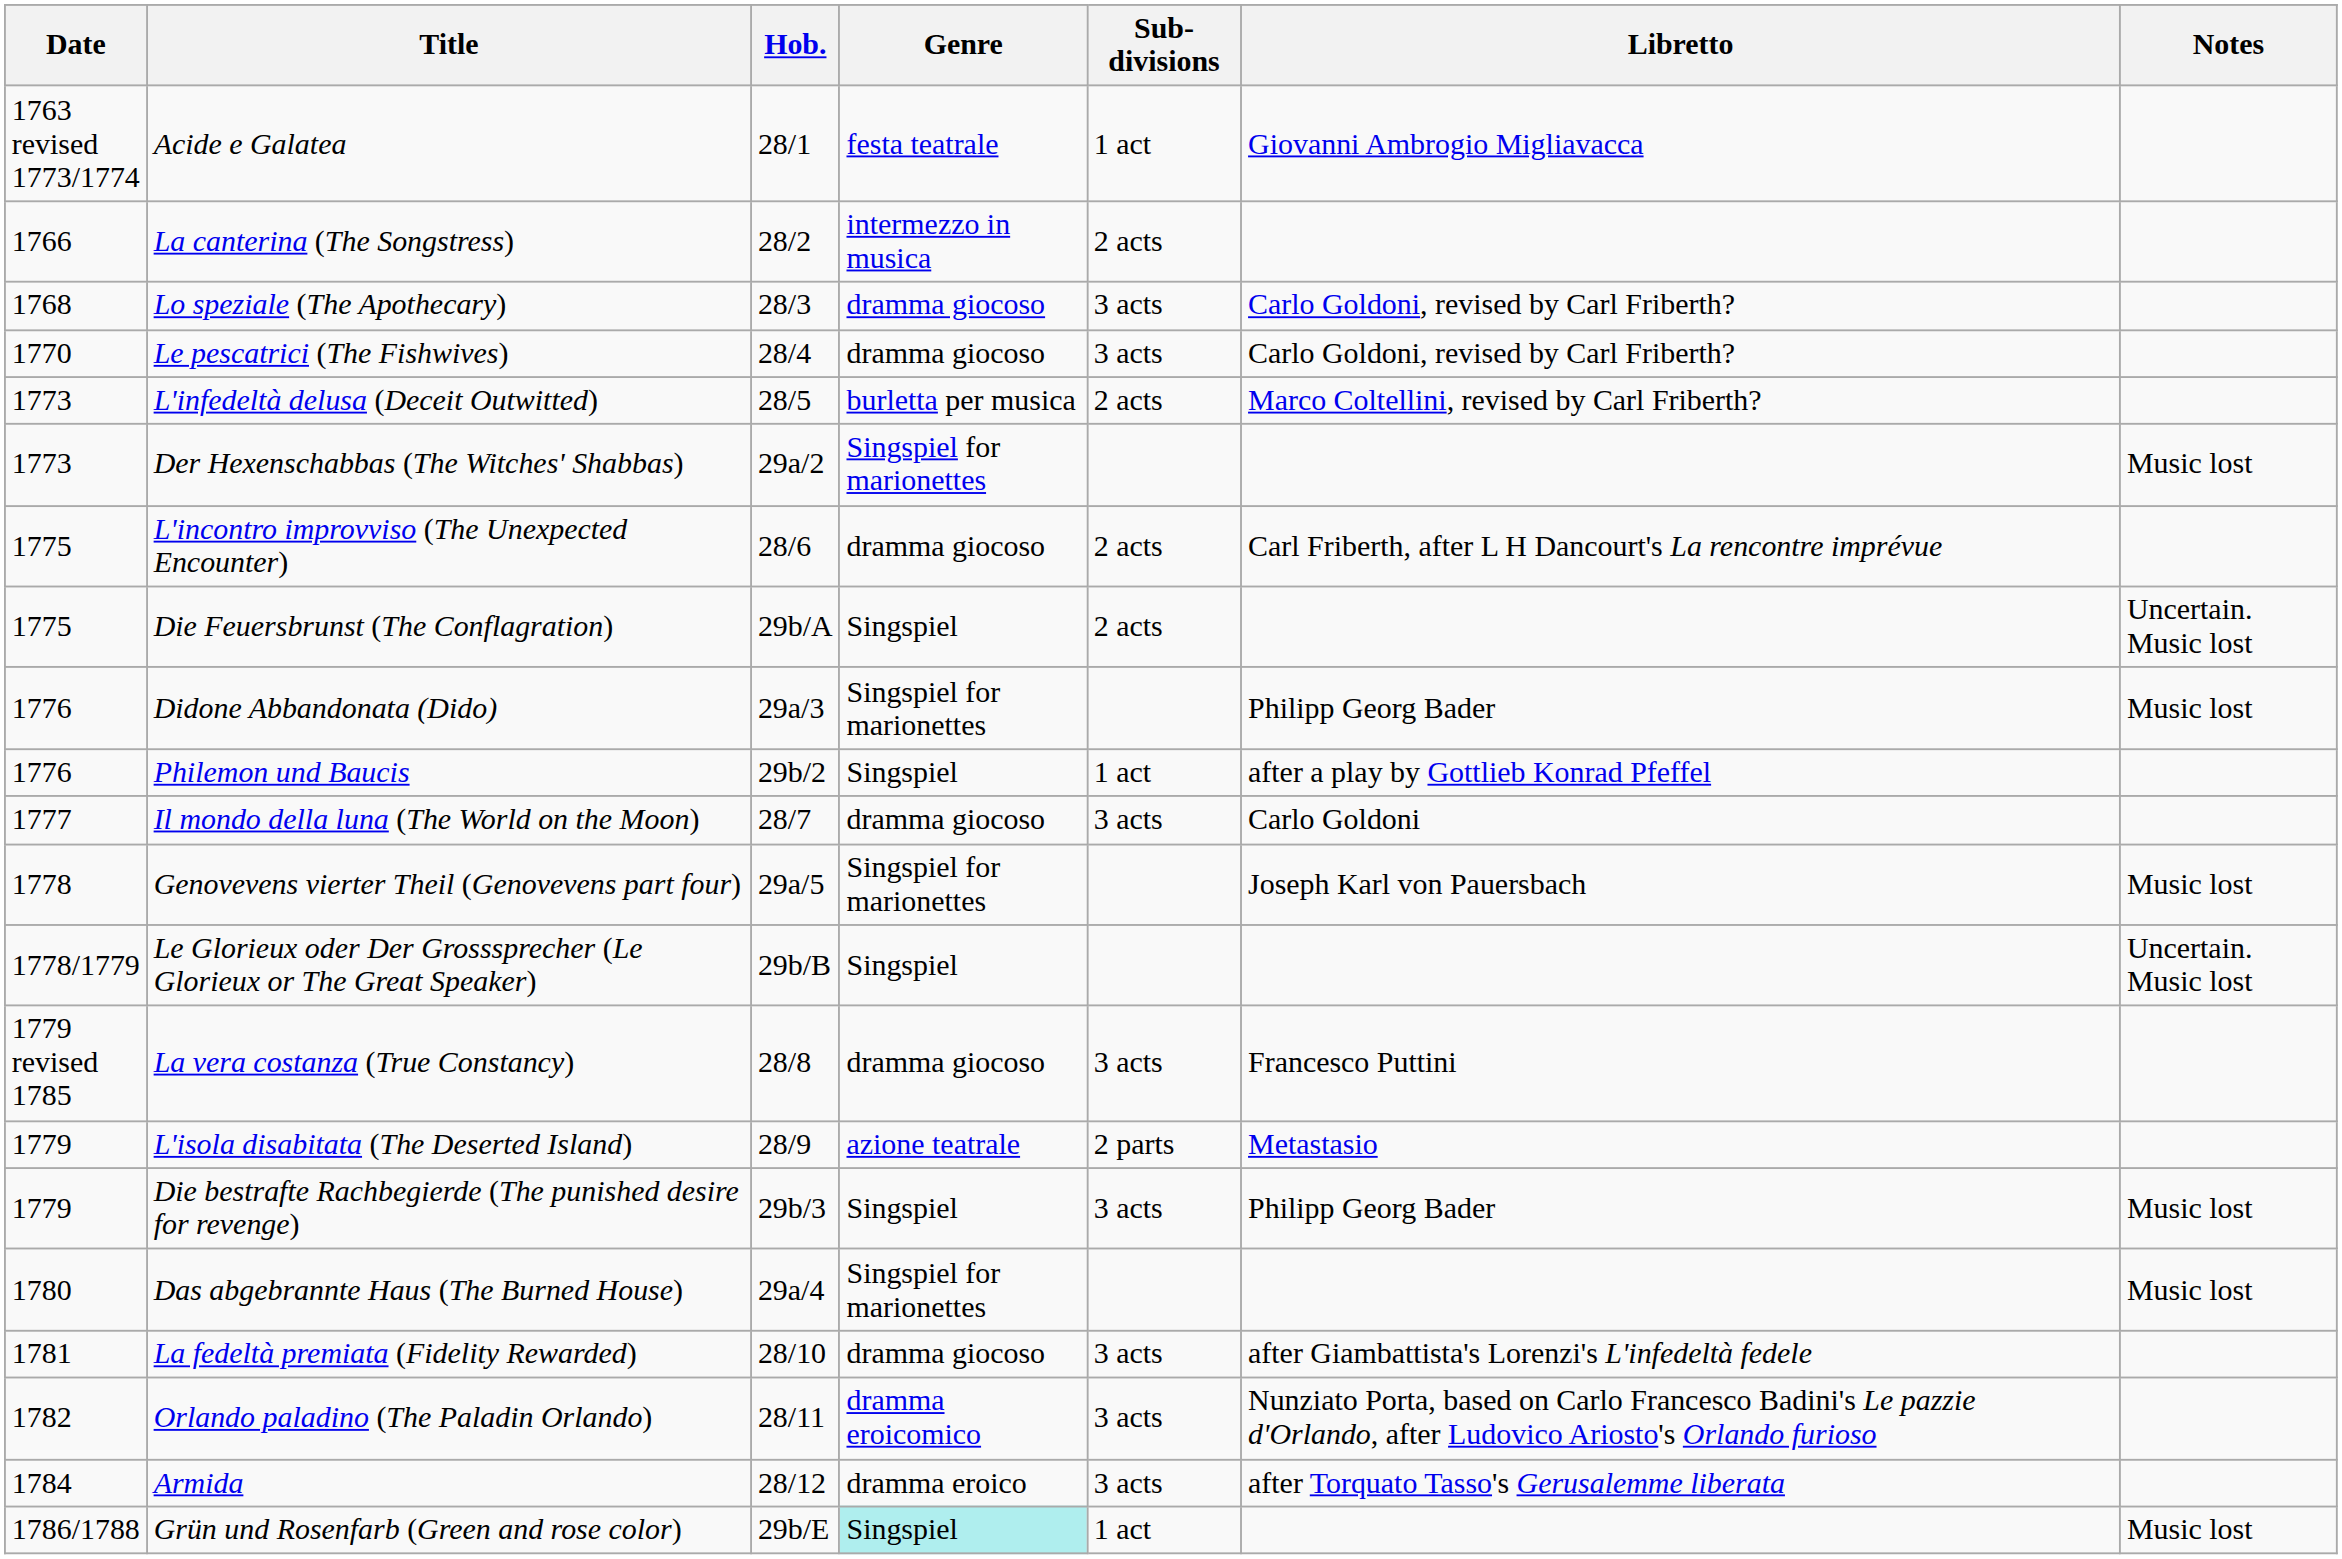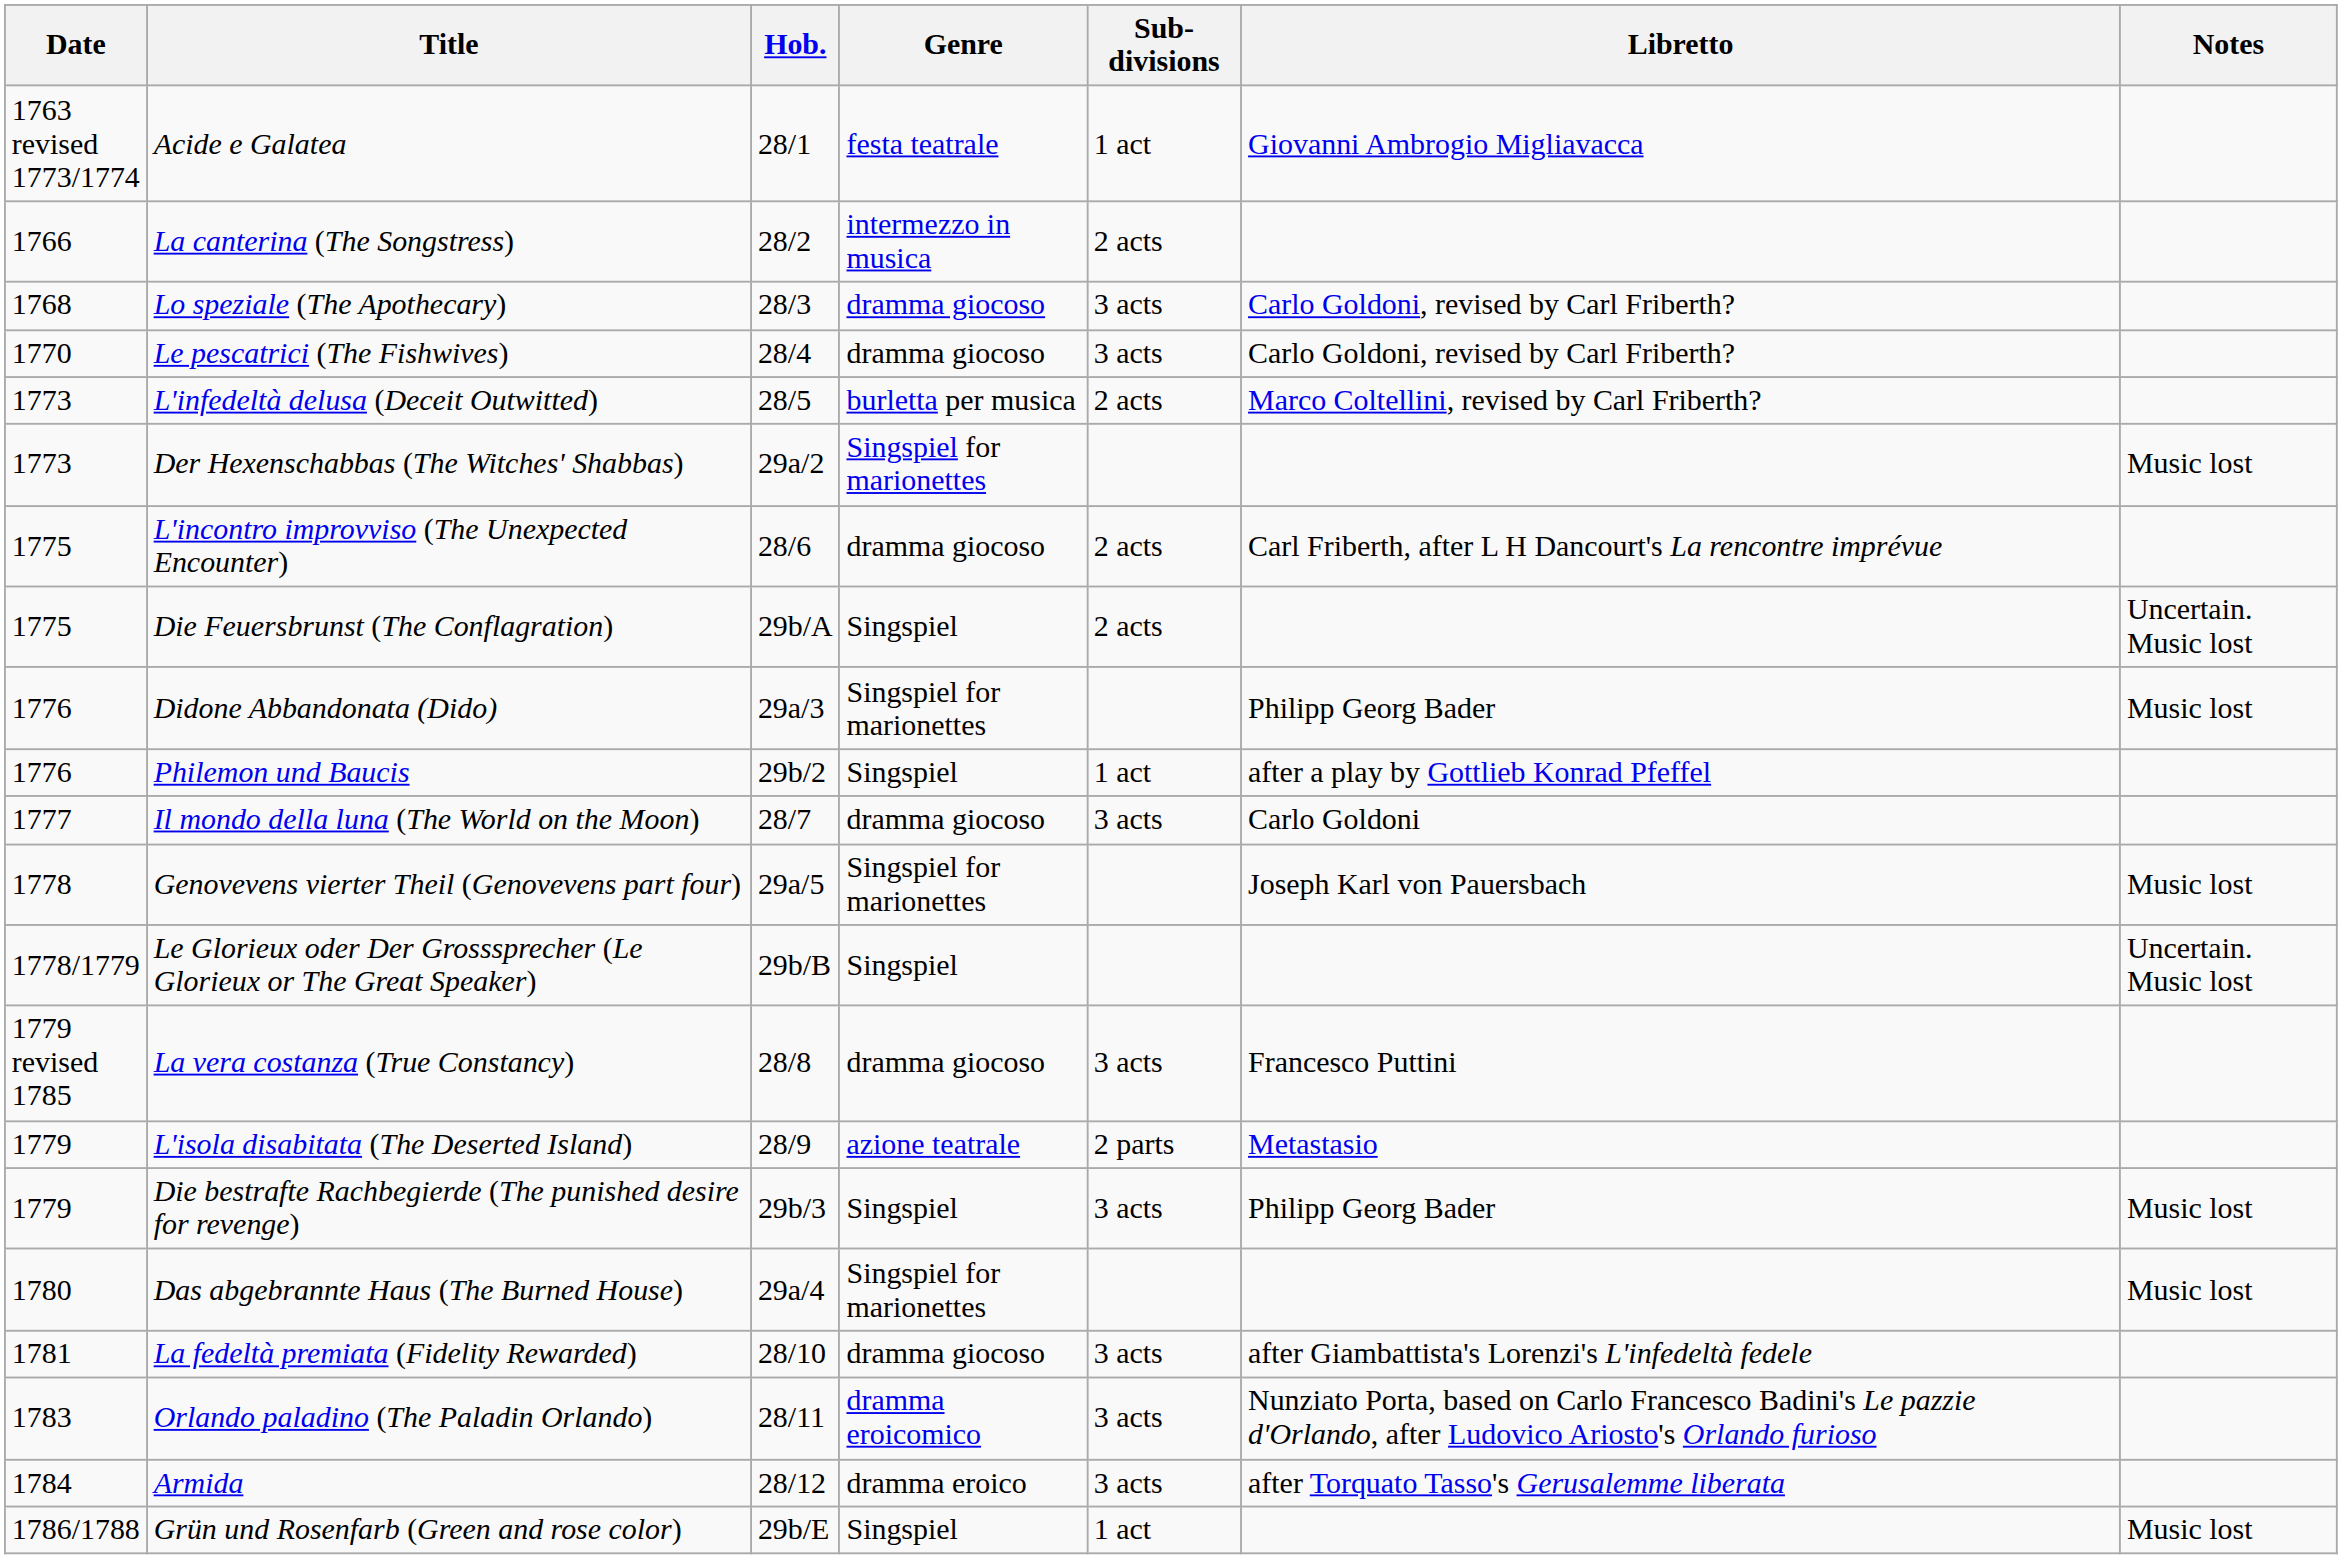(42, 1417) 1782 -> (42, 1417) 1783
(902, 1529) paleturquoise background -> (902, 1529) no background
